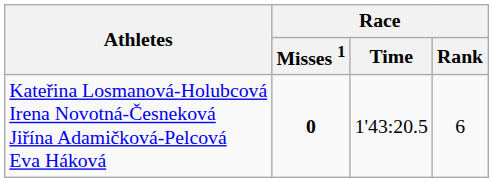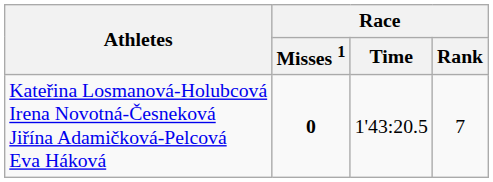(460, 126) 6 -> (460, 126) 7
